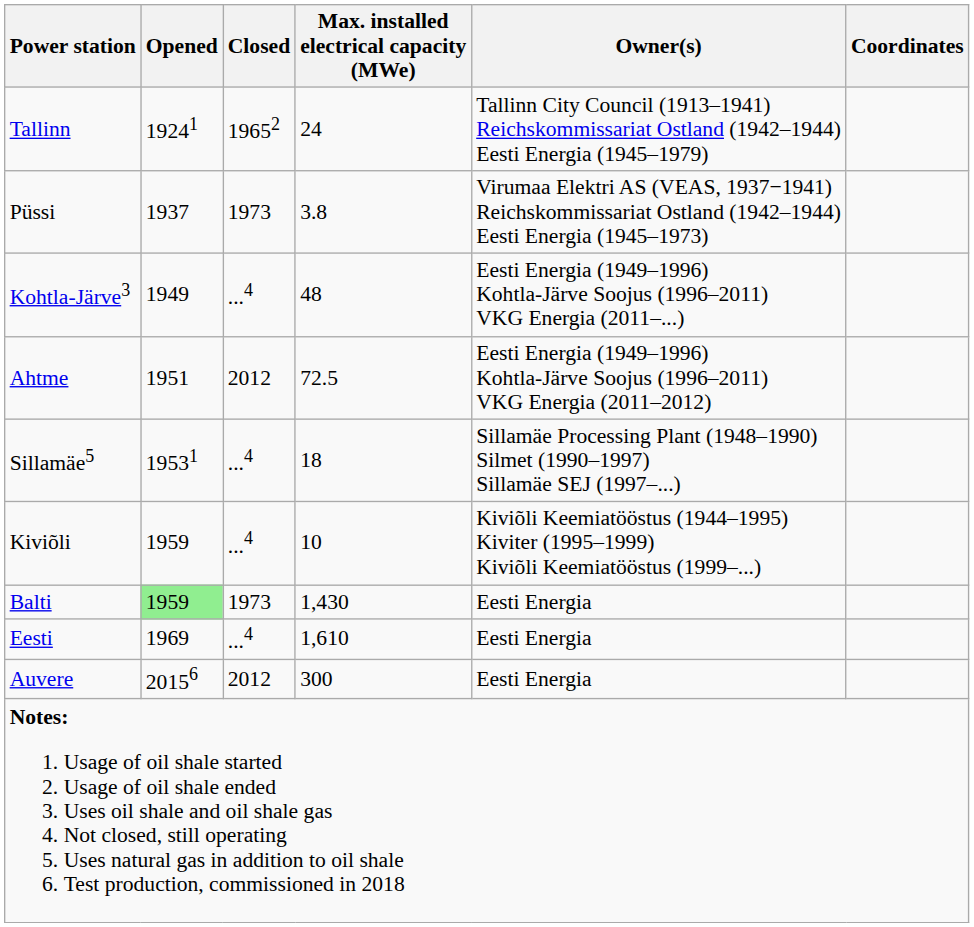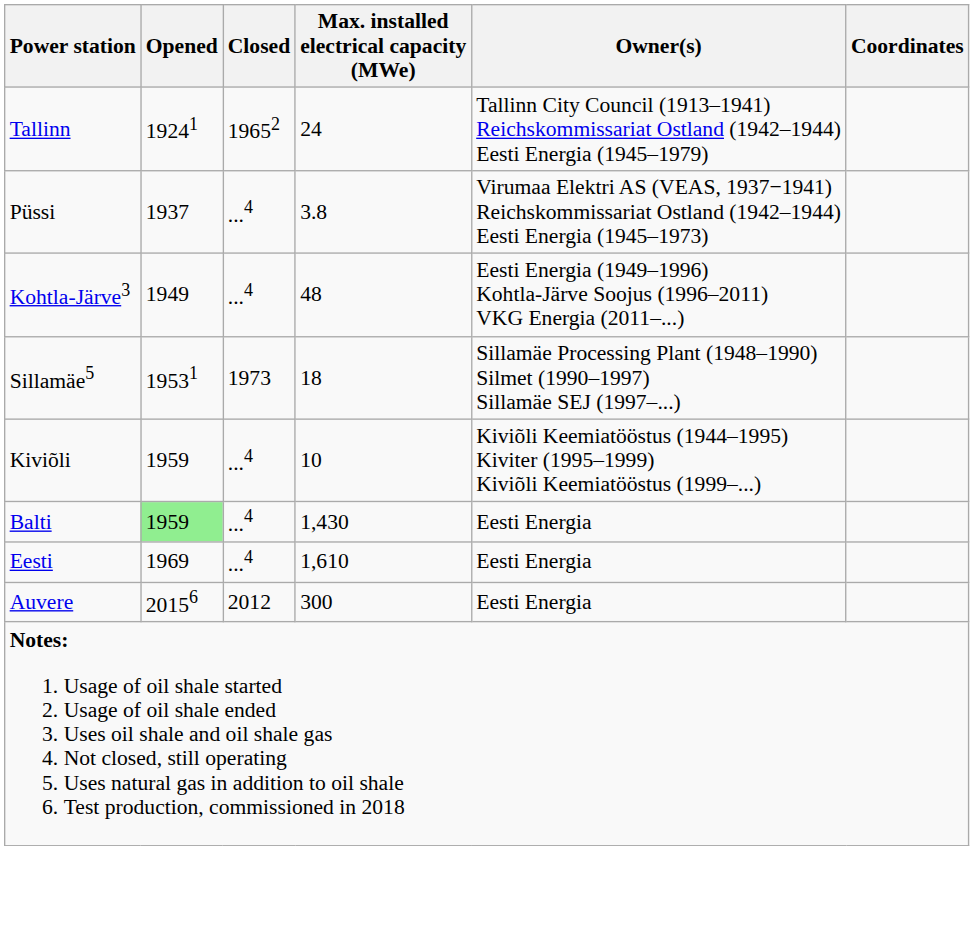(249, 211) 1973 -> (240, 211) ...4
- row: (39, 377)
(240, 460) ...4 -> (249, 377) 1973
(249, 601) 1973 -> (240, 521) ...4
